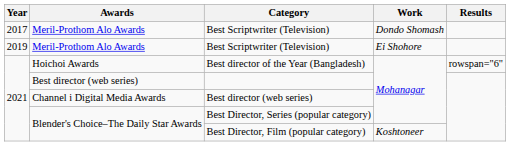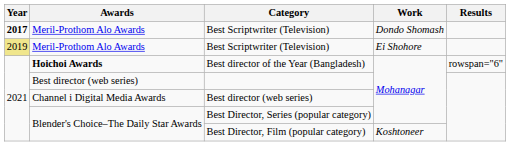(17, 30) normal -> (17, 30) bold
(17, 47) no background -> (17, 47) khaki background
(65, 64) normal -> (67, 64) bold
